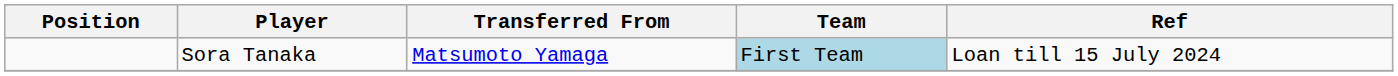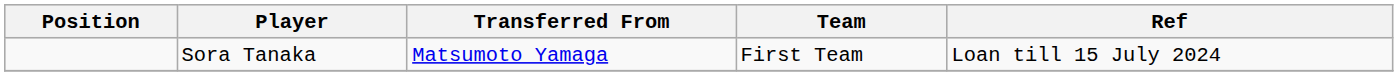(802, 55) lightblue background -> (802, 55) no background
